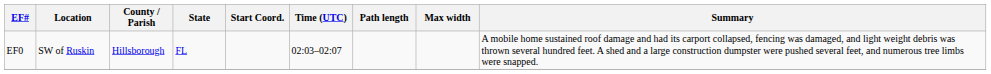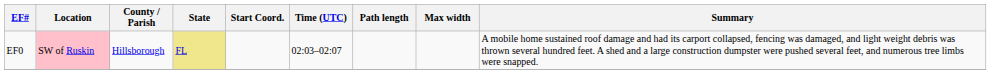(66, 50) no background -> (66, 50) pink background
(181, 50) no background -> (181, 50) khaki background
